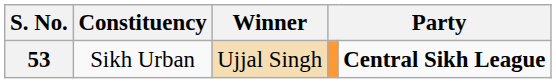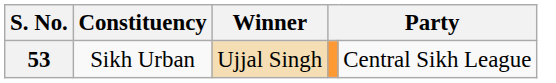(444, 58) bold -> (437, 58) normal
